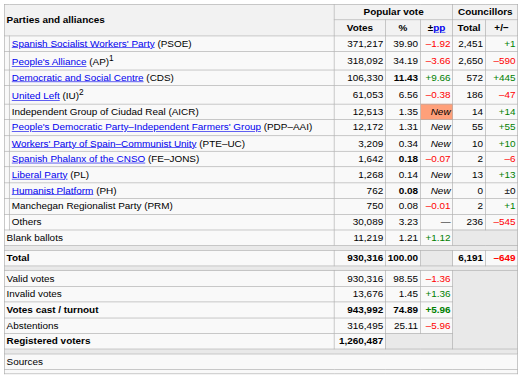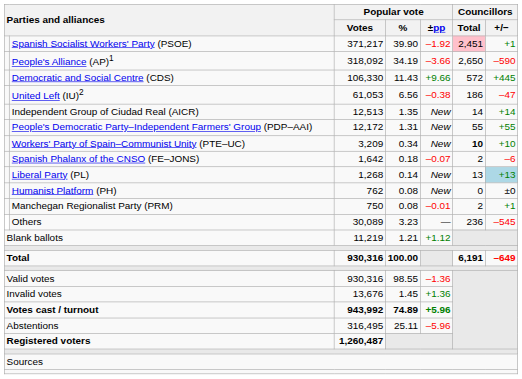(471, 43) no background -> (471, 43) pink background
(406, 77) bold -> (406, 77) normal
(441, 112) lightsalmon background -> (441, 112) no background
(478, 143) normal -> (478, 143) bold
(408, 159) bold -> (408, 159) normal
(507, 175) no background -> (507, 175) lightblue background
(408, 190) bold -> (408, 190) normal
